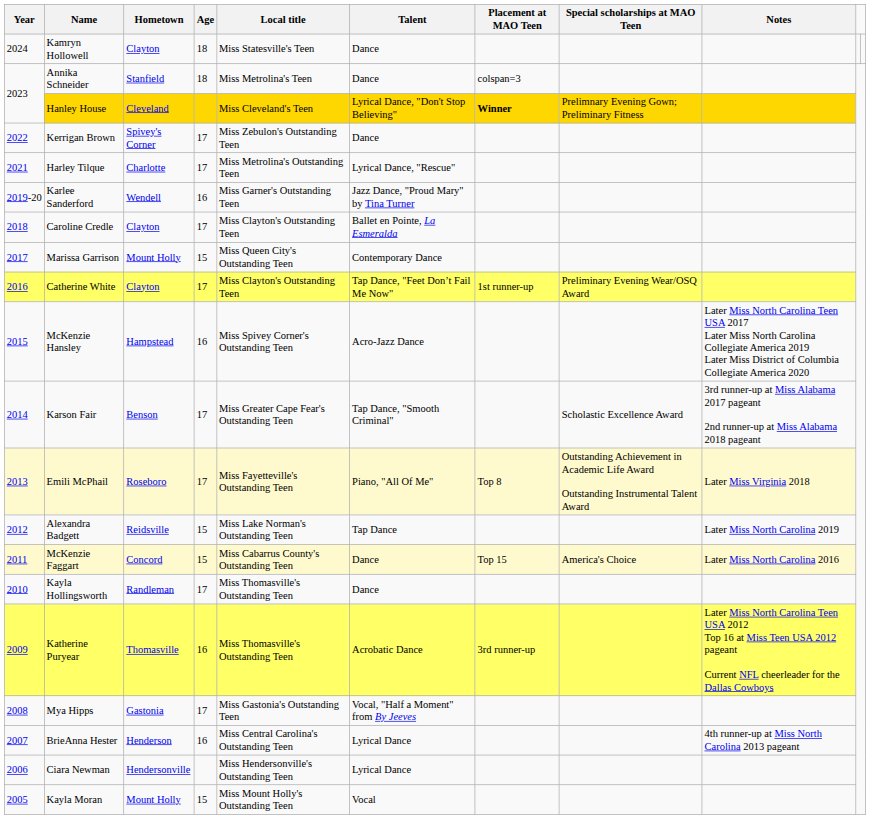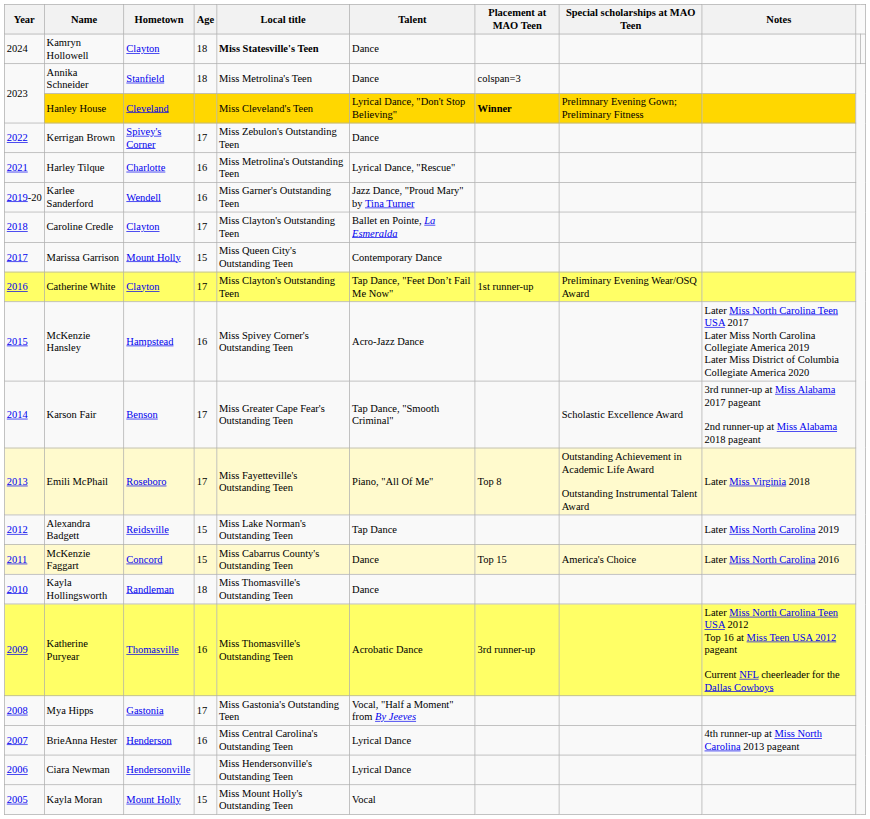(267, 49) normal -> (269, 49) bold
(202, 168) 17 -> (202, 168) 16
(202, 589) 17 -> (202, 589) 18
